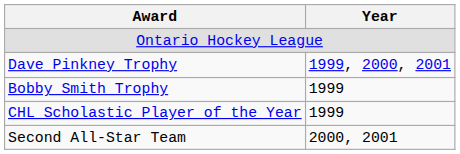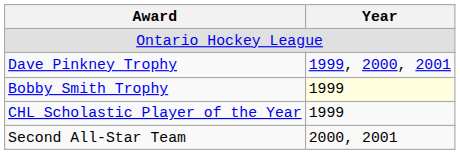(326, 89) no background -> (326, 89) lightyellow background
